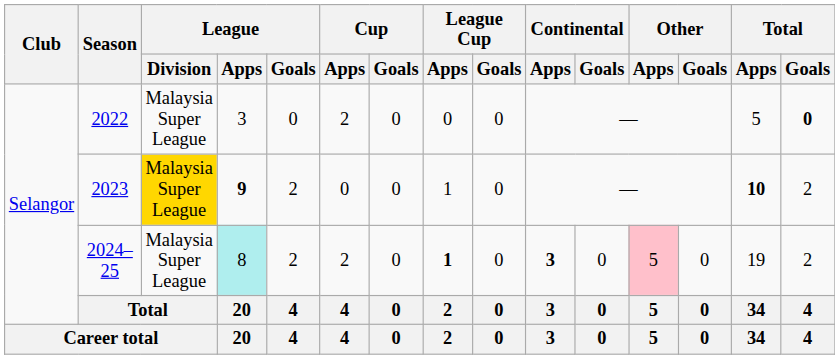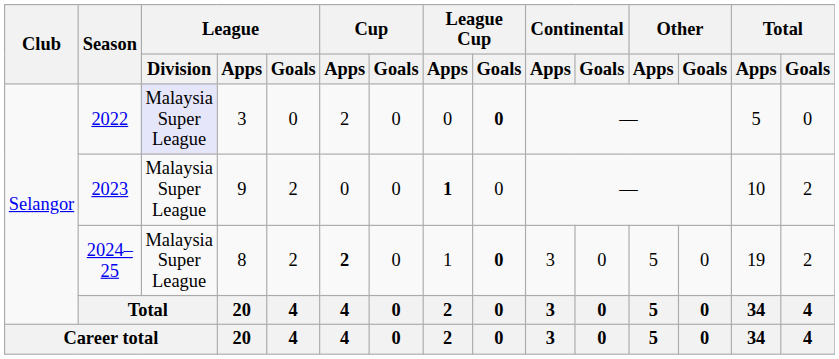(179, 118) no background -> (179, 118) lavender background
(499, 118) normal -> (499, 118) bold
(808, 118) bold -> (808, 118) normal
(179, 189) gold background -> (179, 189) no background
(242, 189) bold -> (242, 189) normal
(448, 189) normal -> (448, 189) bold
(756, 189) bold -> (756, 189) normal
(242, 260) paleturquoise background -> (242, 260) no background
(345, 260) normal -> (345, 260) bold
(448, 260) bold -> (448, 260) normal
(499, 260) normal -> (499, 260) bold
(550, 260) bold -> (550, 260) normal
(653, 260) pink background -> (653, 260) no background
